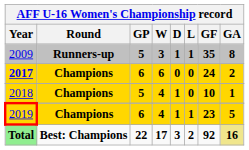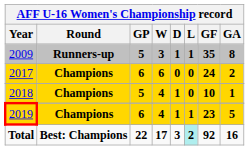(21, 73) bold -> (21, 73) normal
(21, 135) lightgreen background -> (21, 135) no background
(191, 135) no background -> (191, 135) paleturquoise background
(232, 135) khaki background -> (232, 135) no background
